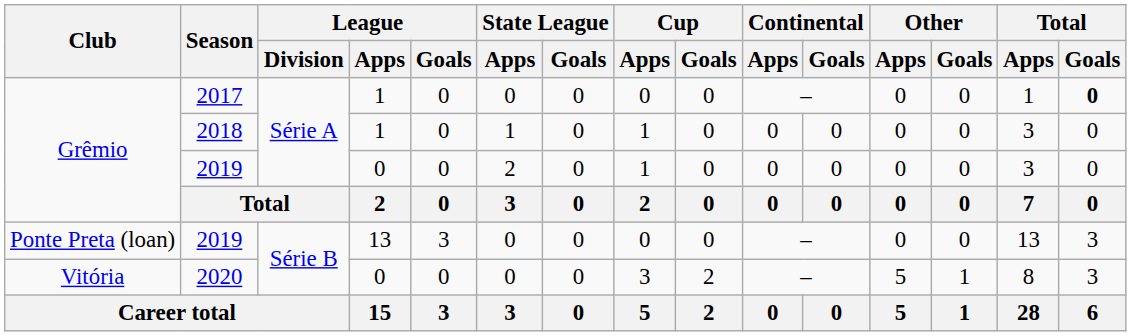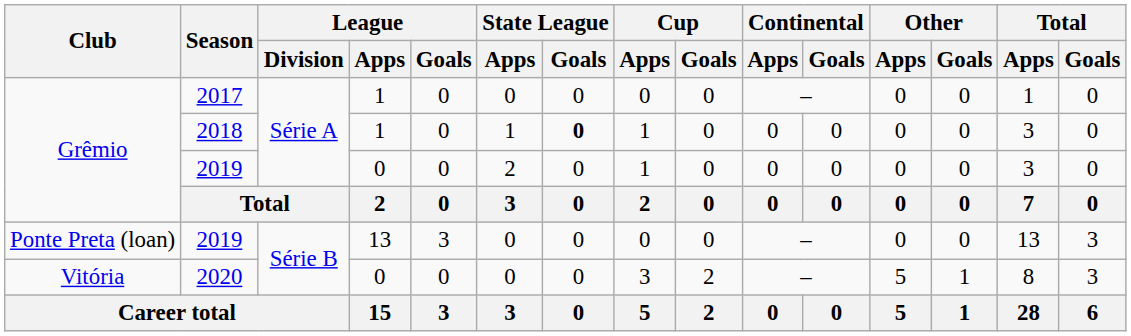(1092, 95) bold -> (1092, 95) normal
(578, 131) normal -> (578, 131) bold
